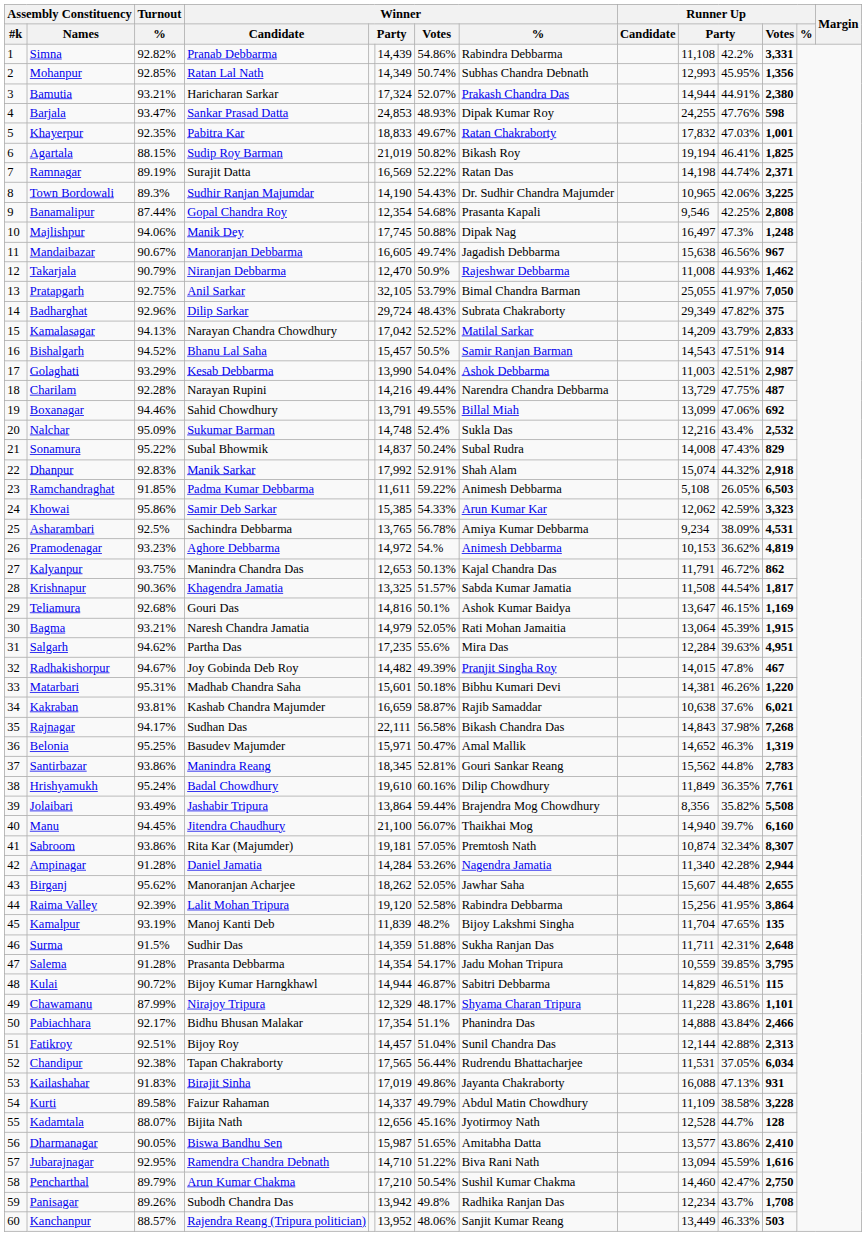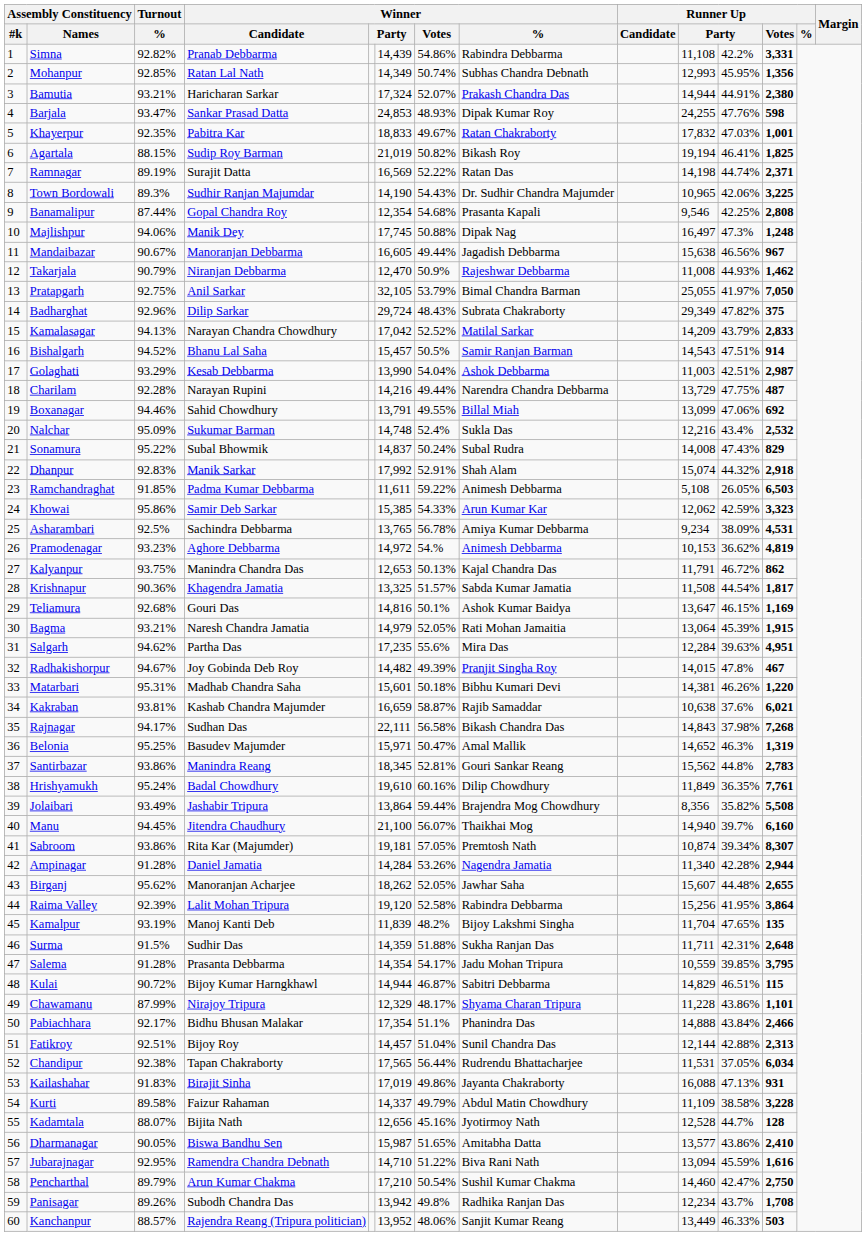(437, 251) 49.74% -> (437, 251) 49.44%
(740, 845) 32.34% -> (740, 845) 39.34%
